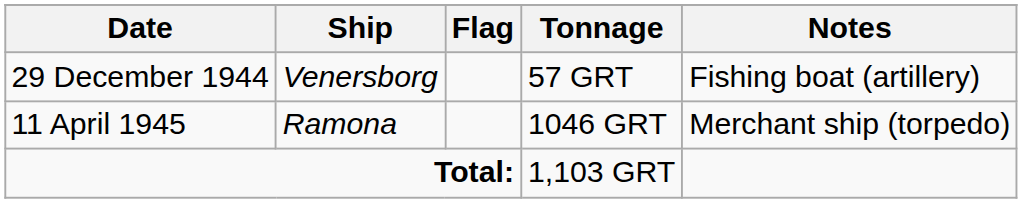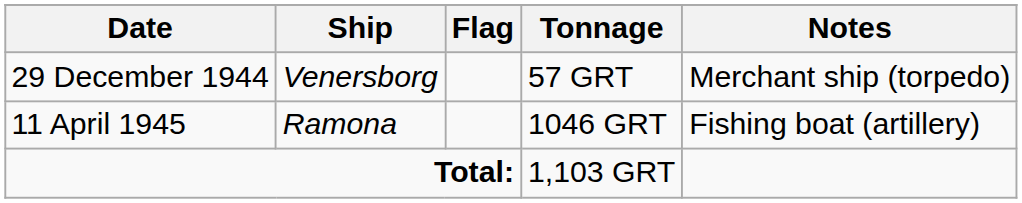(835, 76) Fishing boat (artillery) -> (850, 76) Merchant ship (torpedo)
(850, 124) Merchant ship (torpedo) -> (835, 124) Fishing boat (artillery)
